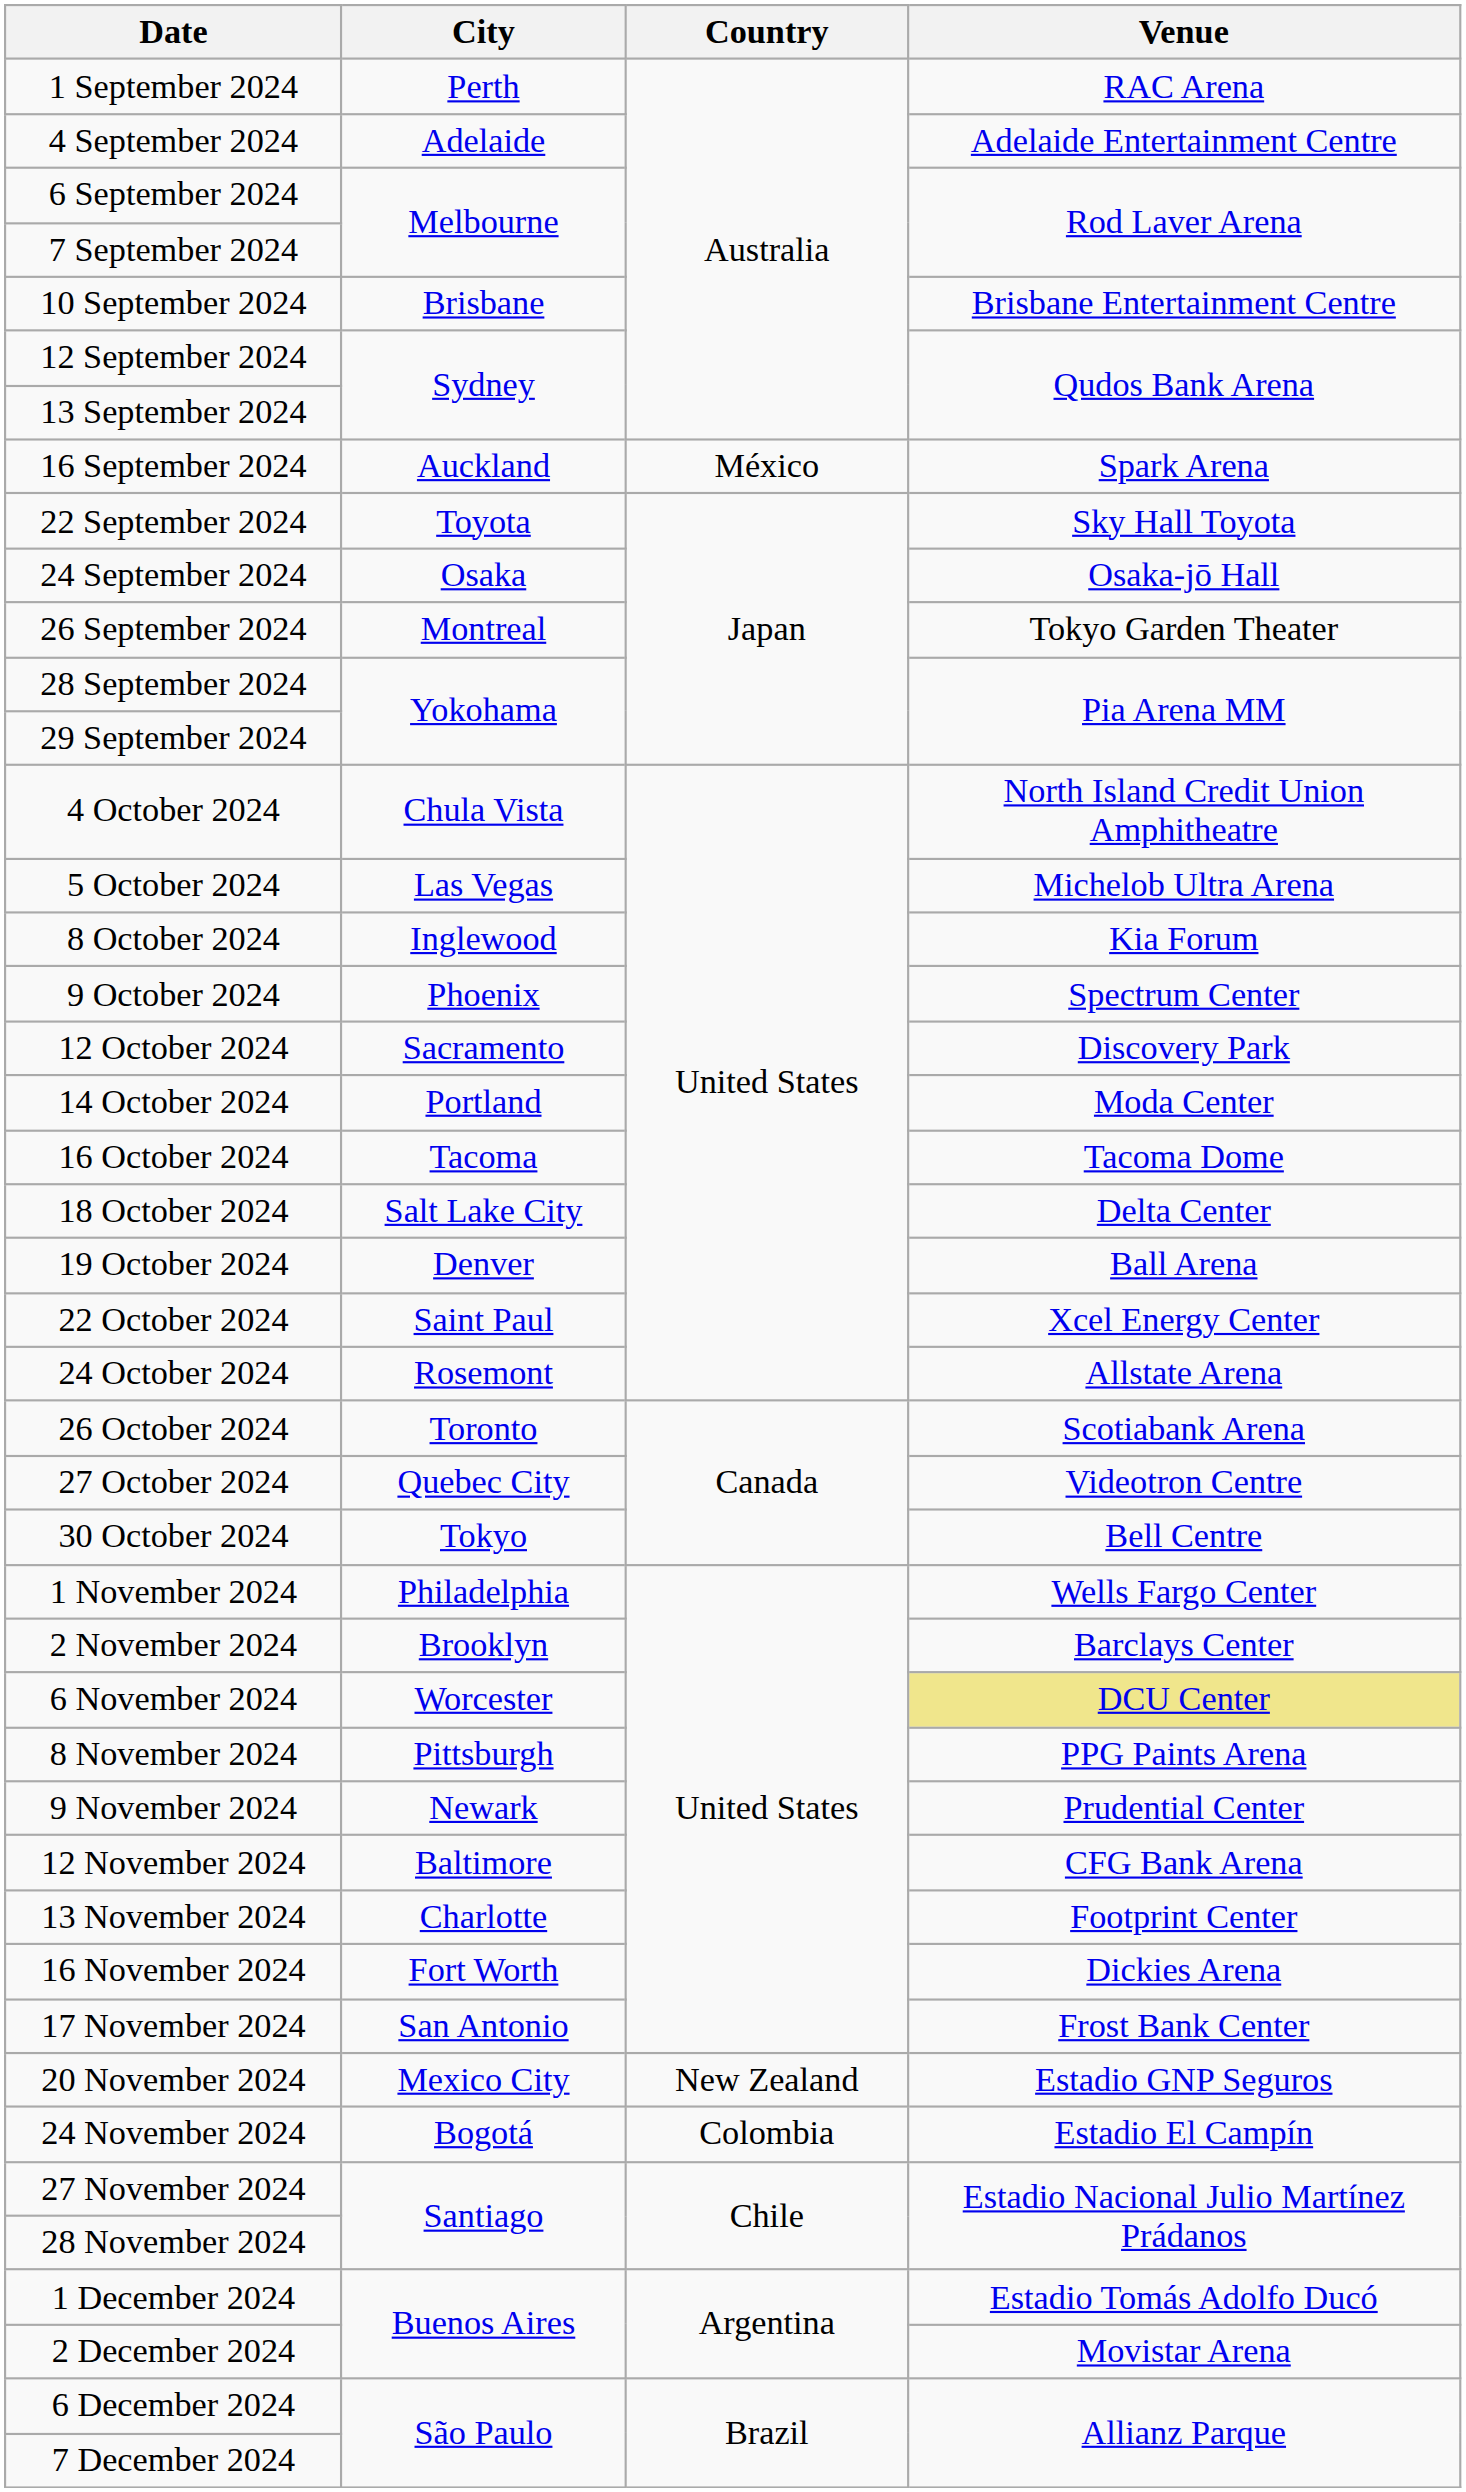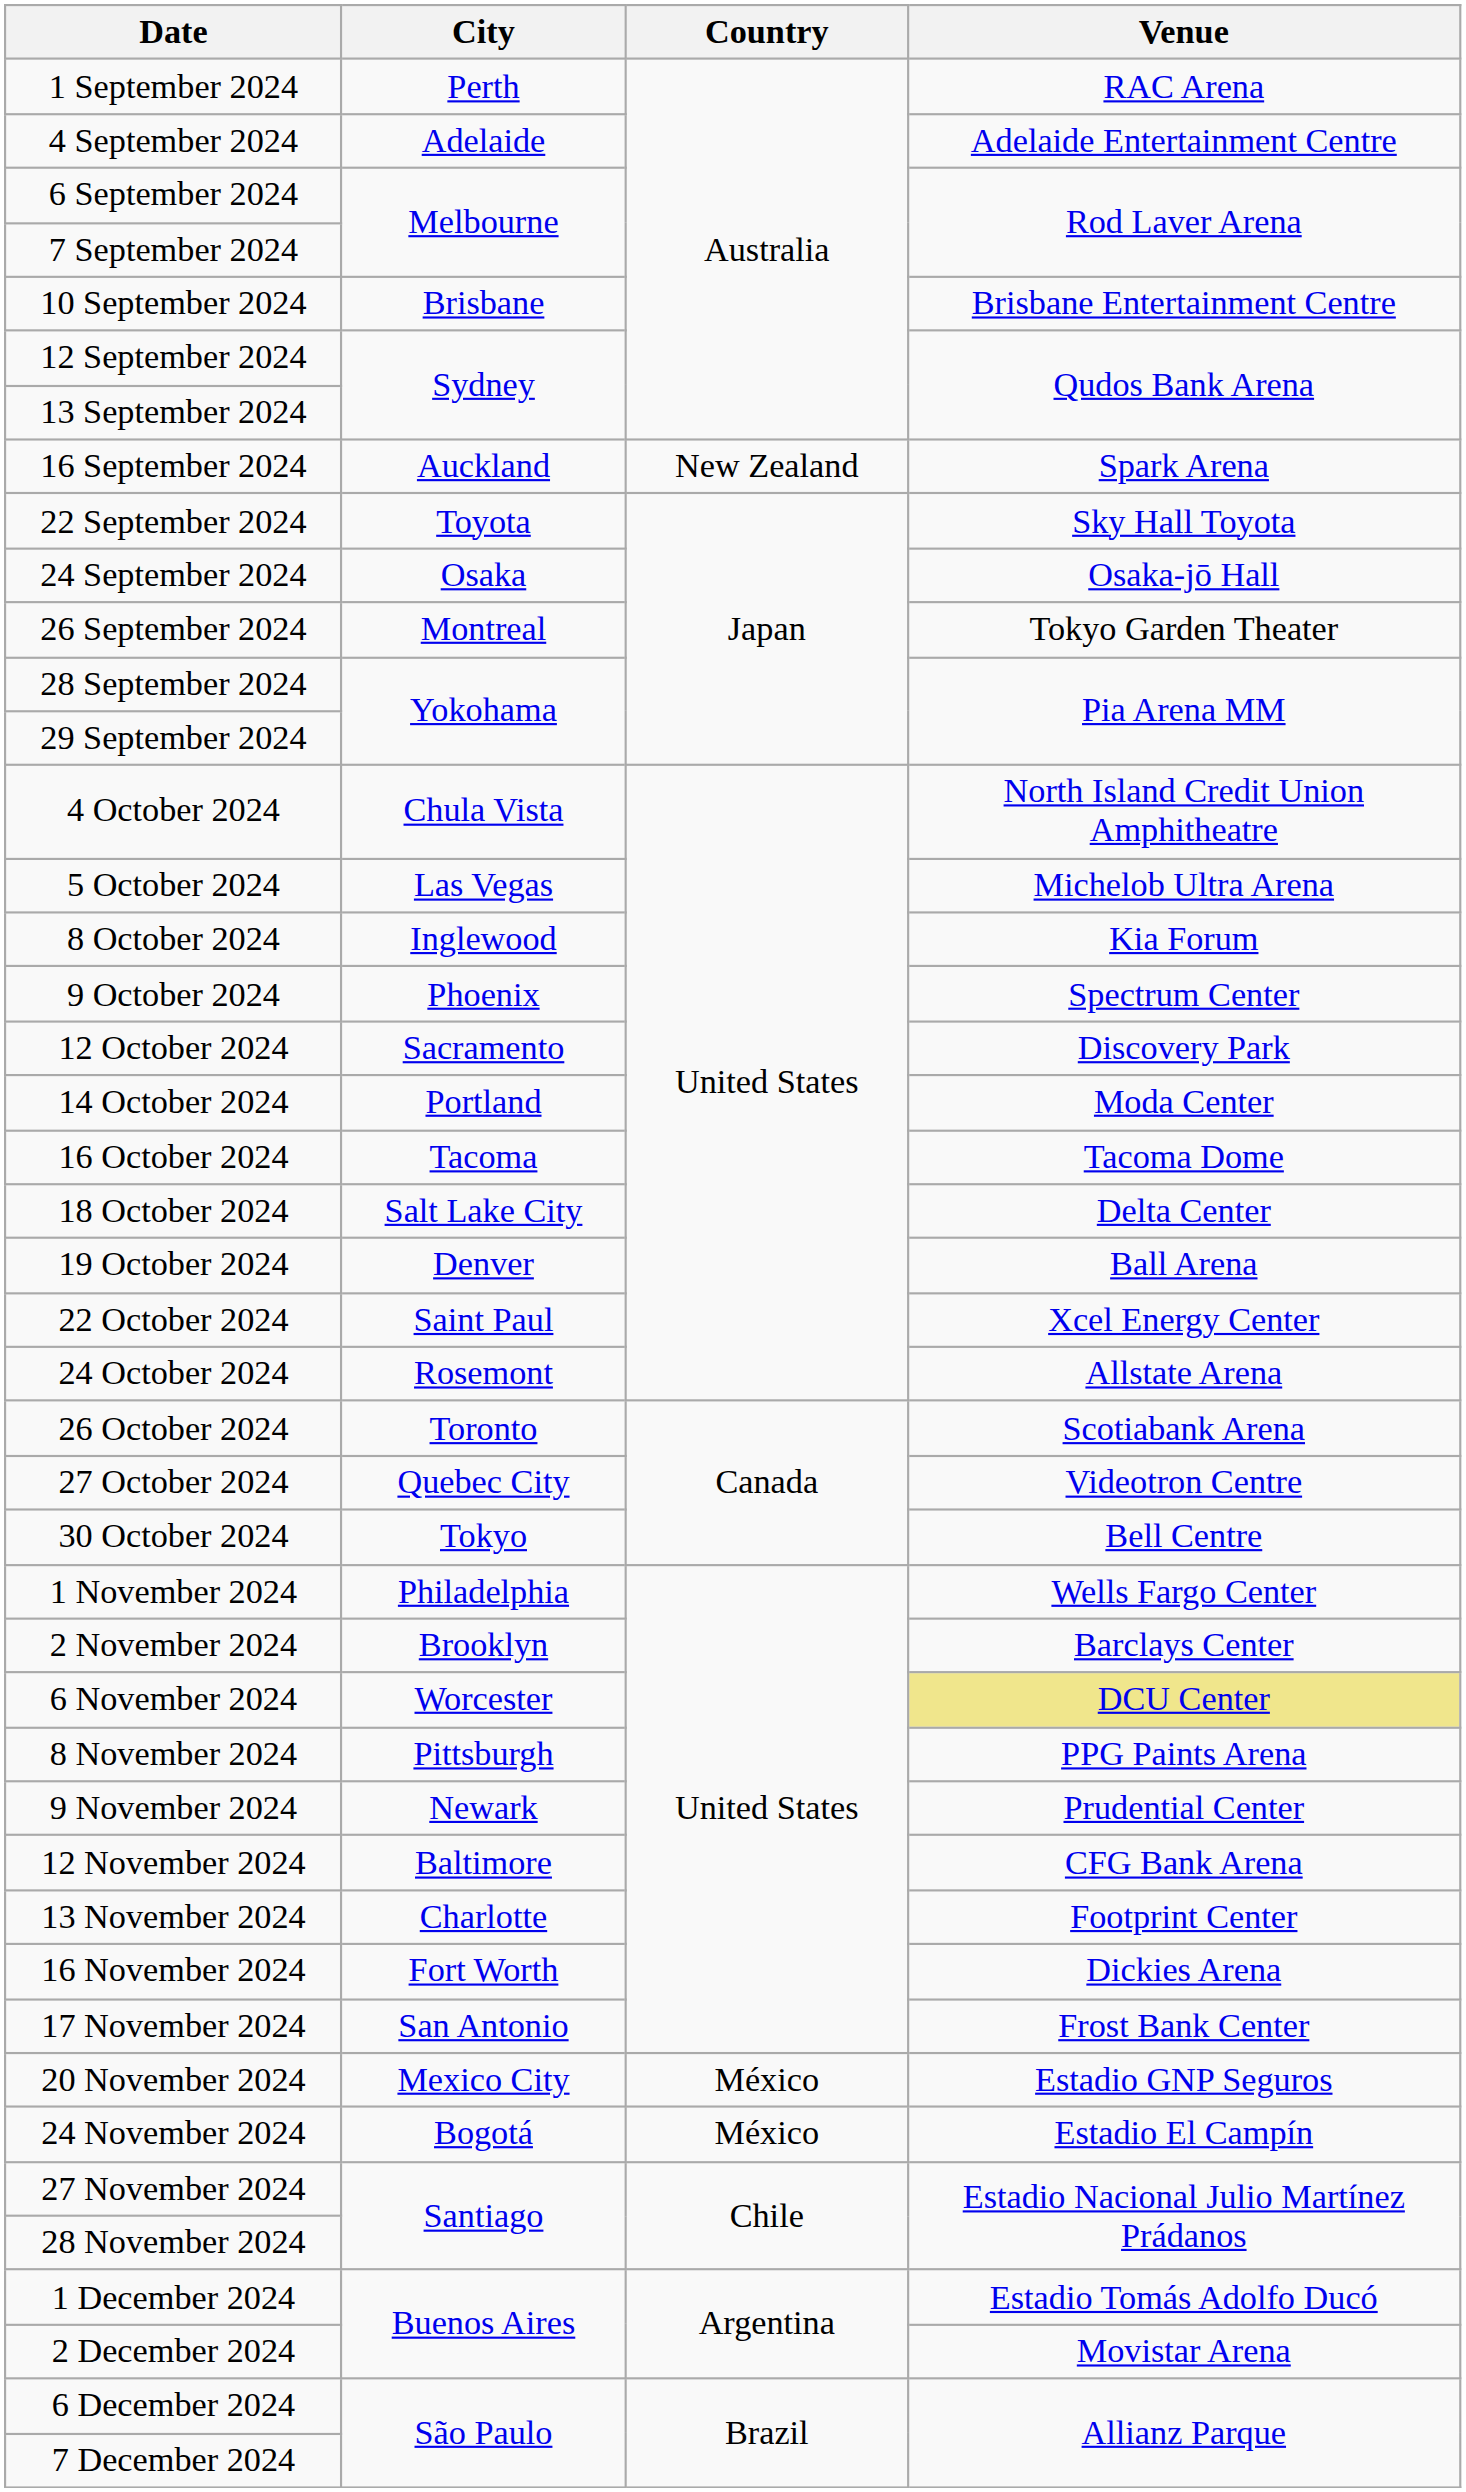(767, 466) México -> (767, 466) New Zealand
(767, 2079) New Zealand -> (767, 2079) México
(767, 2133) Colombia -> (767, 2133) México
